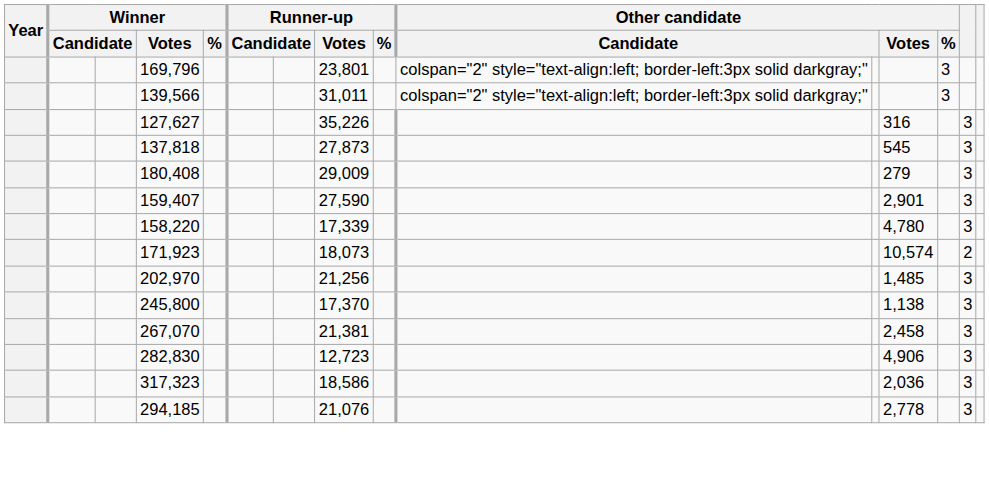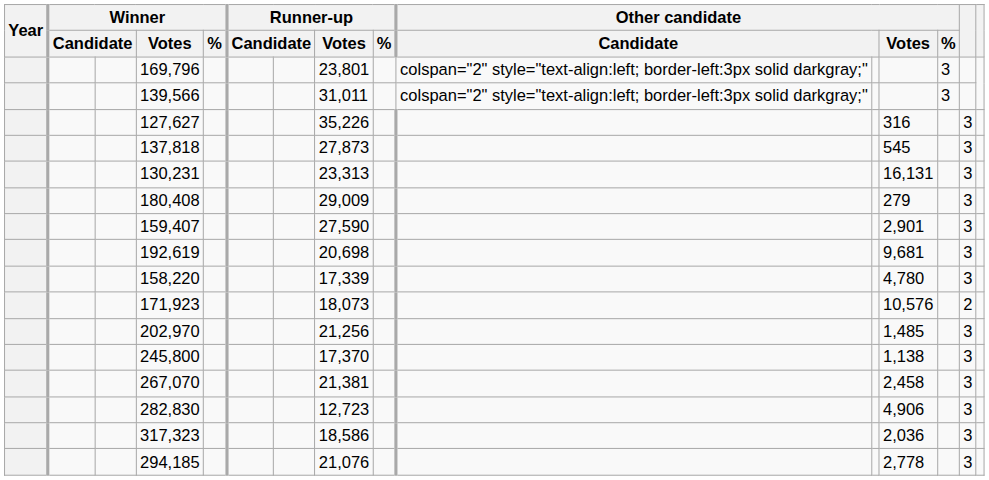+ row: (170, 174)
+ row: (170, 252)
(908, 252) 10,574 -> (908, 305) 10,576
